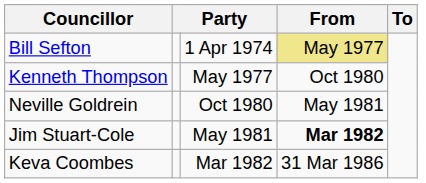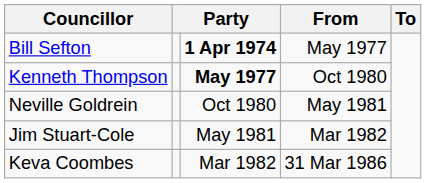(229, 47) normal -> (230, 47) bold
(343, 47) khaki background -> (347, 47) no background
(233, 76) normal -> (235, 76) bold
(344, 134) bold -> (348, 134) normal
